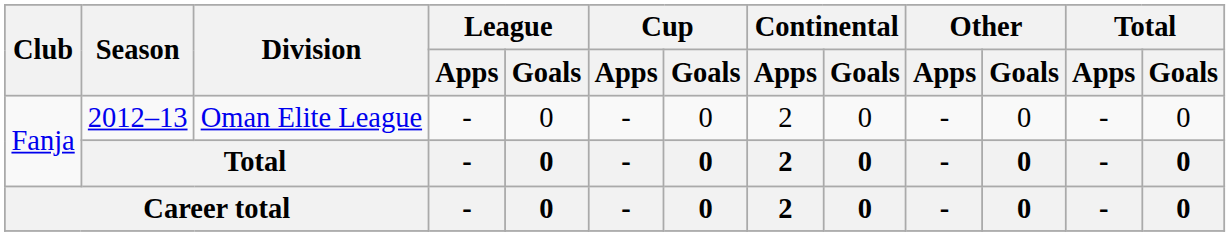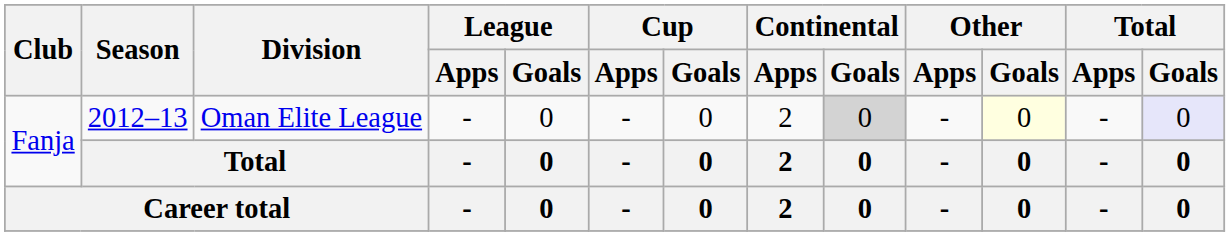(865, 117) no background -> (865, 117) lightgrey background
(1024, 117) no background -> (1024, 117) lightyellow background
(1183, 117) no background -> (1183, 117) lavender background
